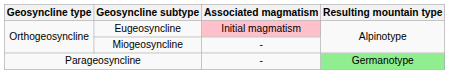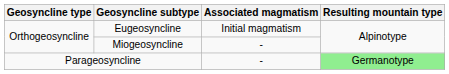(261, 28) pink background -> (261, 28) no background
